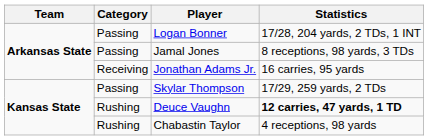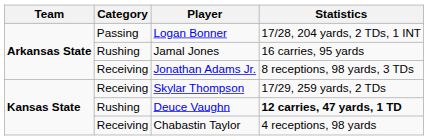(118, 51) Passing -> (118, 51) Rushing
(338, 51) 8 receptions, 98 yards, 3 TDs -> (313, 51) 16 carries, 95 yards
(313, 70) 16 carries, 95 yards -> (338, 70) 8 receptions, 98 yards, 3 TDs
(118, 88) Passing -> (122, 88) Receiving
(118, 125) Rushing -> (122, 125) Receiving
